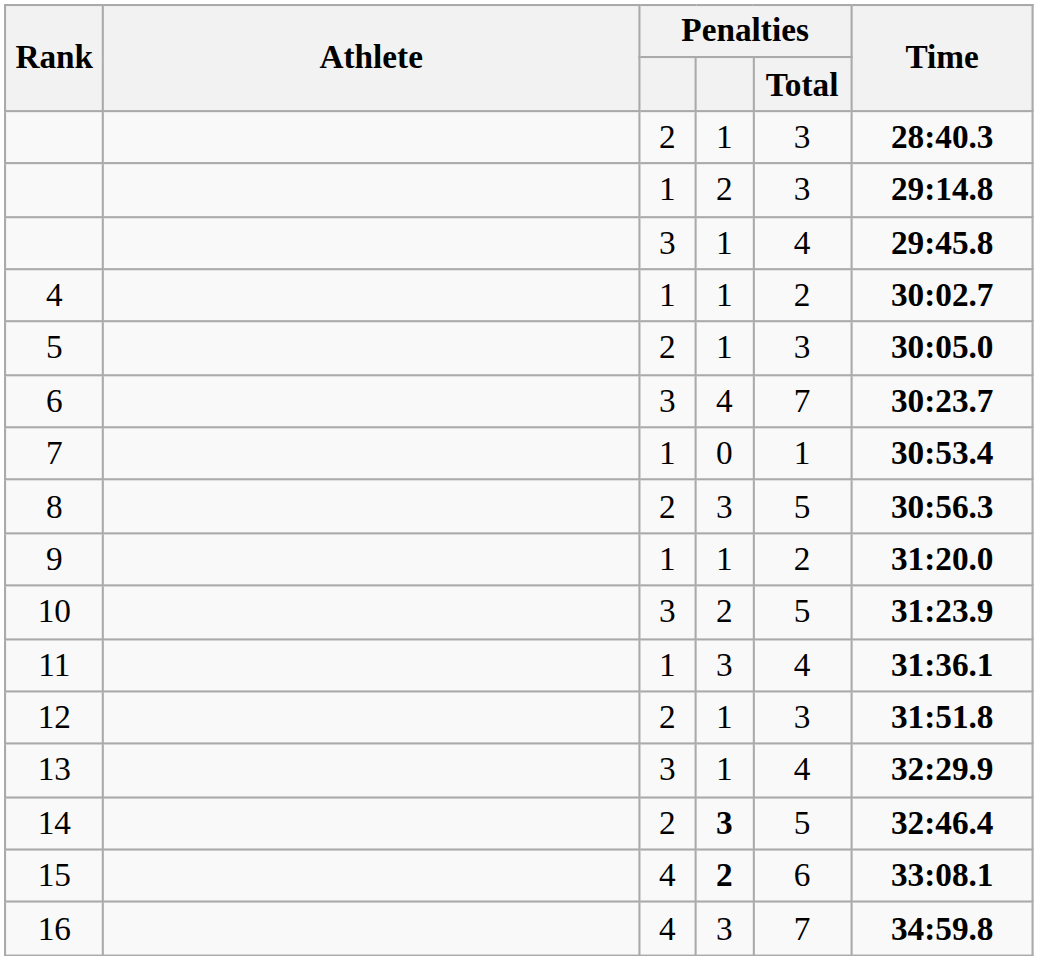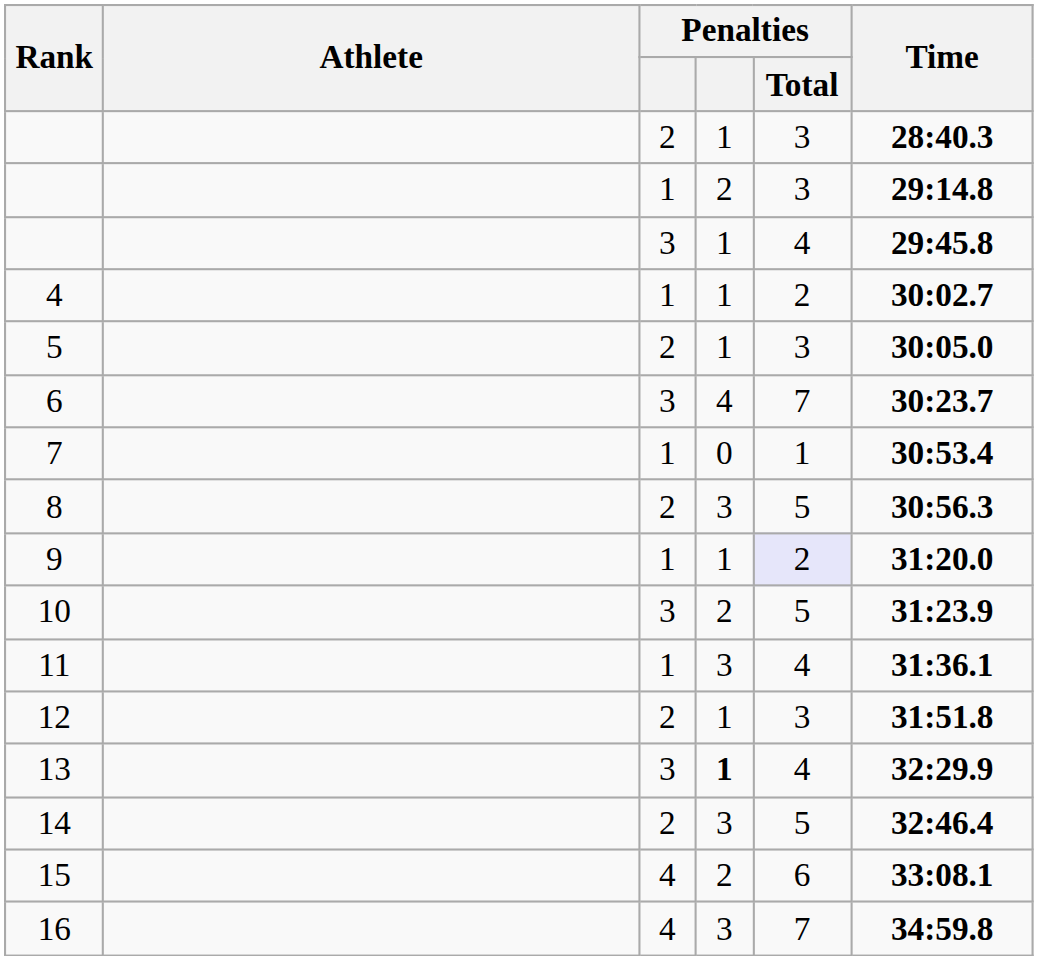(802, 558) no background -> (802, 558) lavender background
(724, 769) normal -> (724, 769) bold
(724, 822) bold -> (724, 822) normal
(724, 875) bold -> (724, 875) normal
